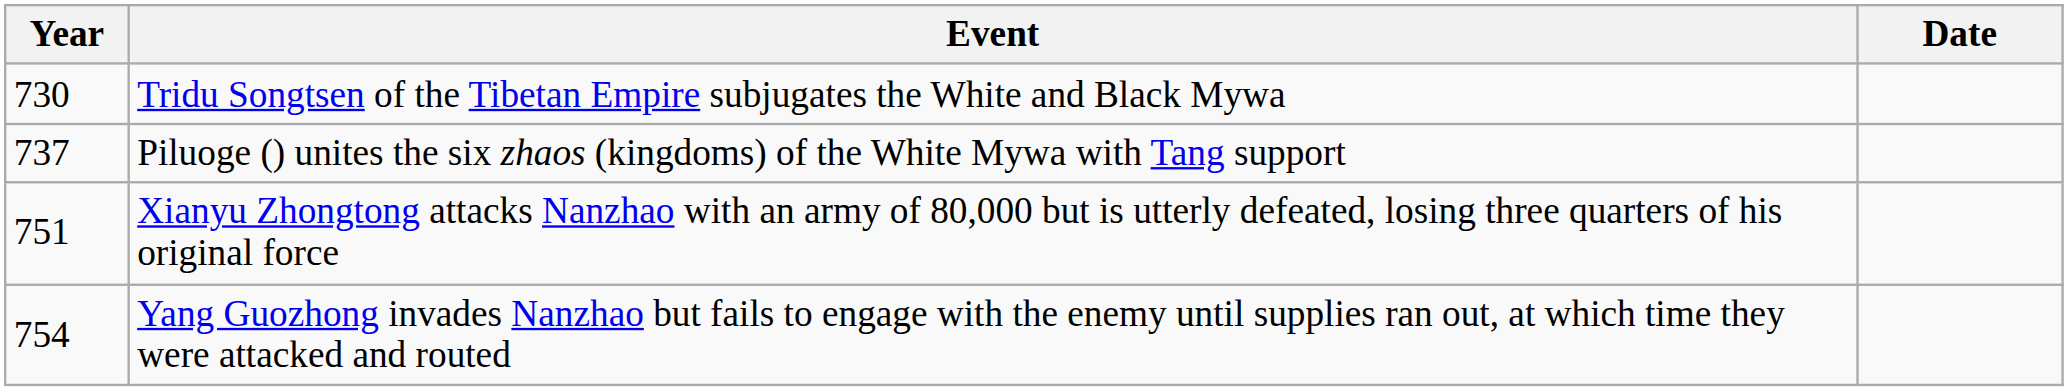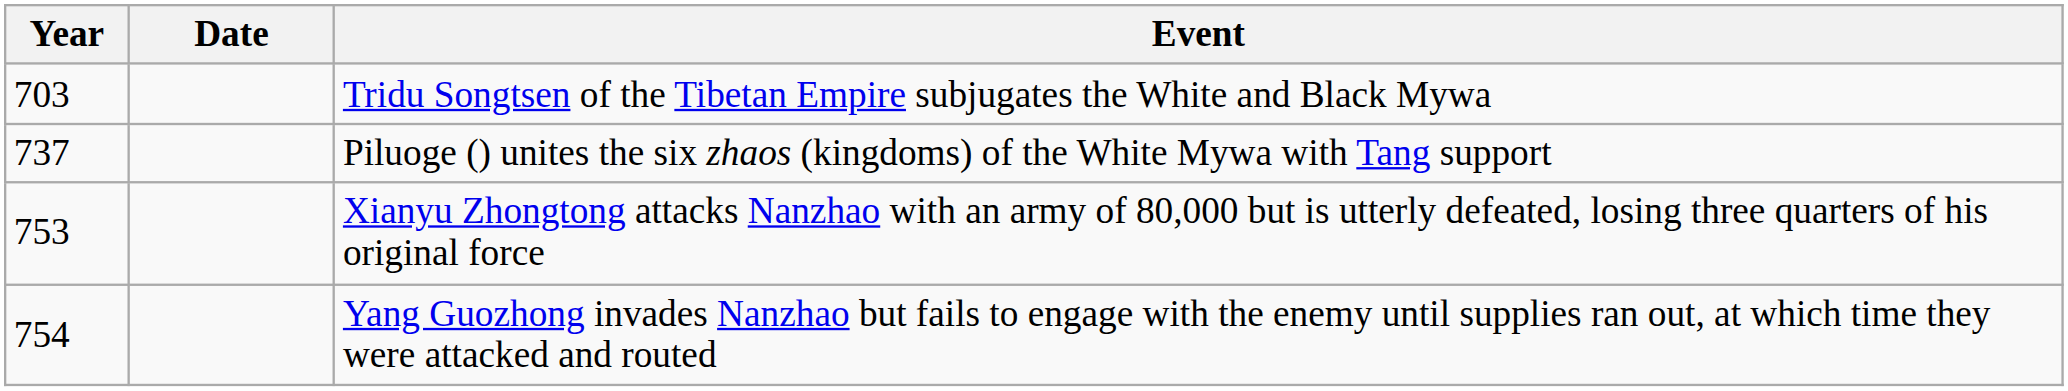columns swapped: (1960, 34) <-> (993, 34)
(42, 93) 730 -> (42, 93) 703
(42, 232) 751 -> (42, 232) 753
